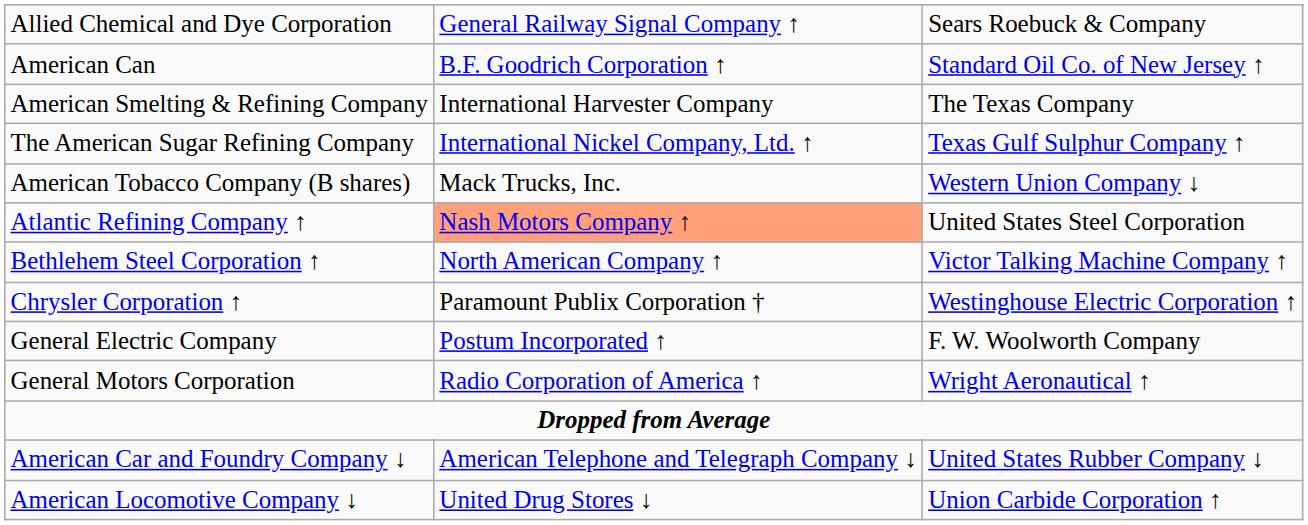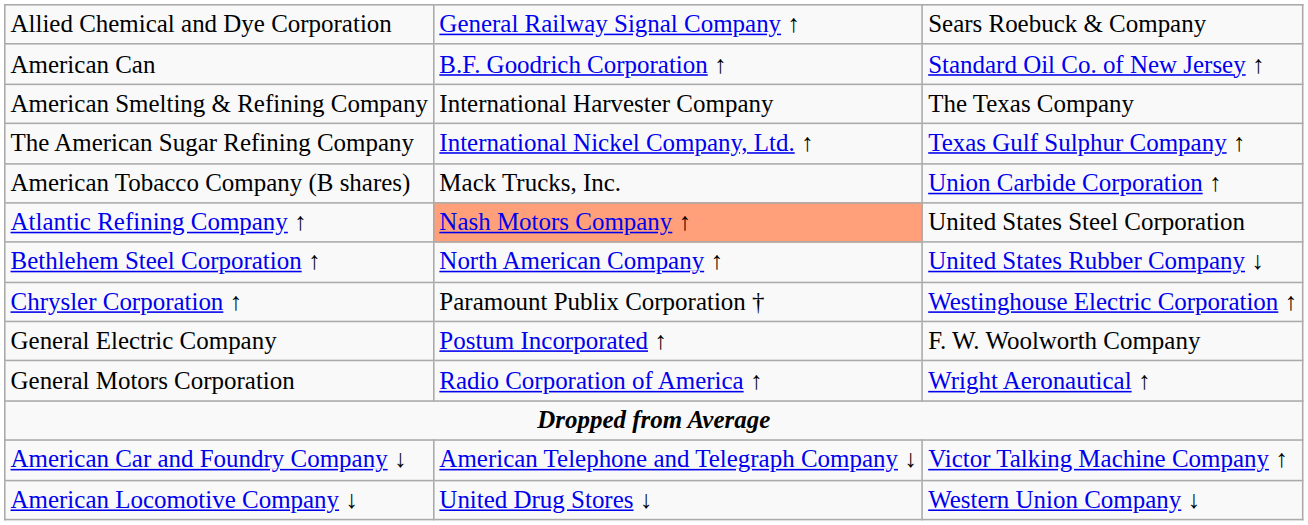(1064, 182) Western Union Company ↓ -> (1075, 182) Union Carbide Corporation ↑
(1108, 261) Victor Talking Machine Company ↑ -> (1096, 261) United States Rubber Company ↓
(1096, 459) United States Rubber Company ↓ -> (1108, 459) Victor Talking Machine Company ↑
(1075, 499) Union Carbide Corporation ↑ -> (1064, 499) Western Union Company ↓
